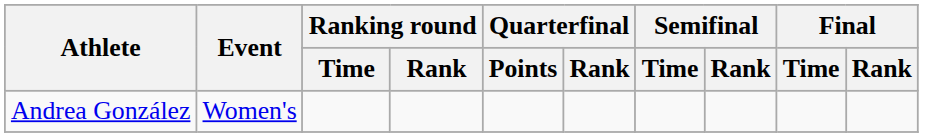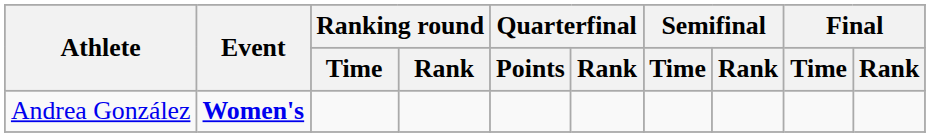(250, 111) normal -> (253, 111) bold
